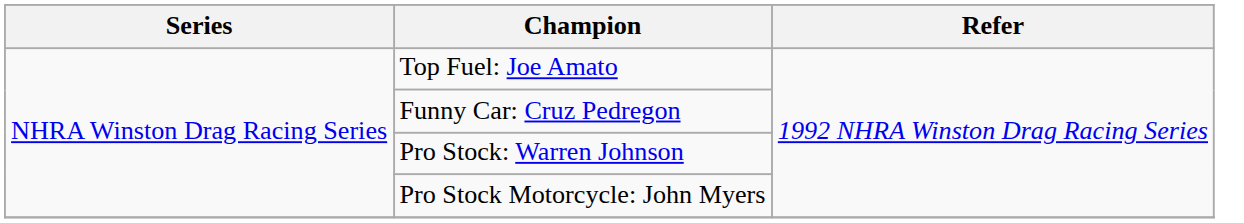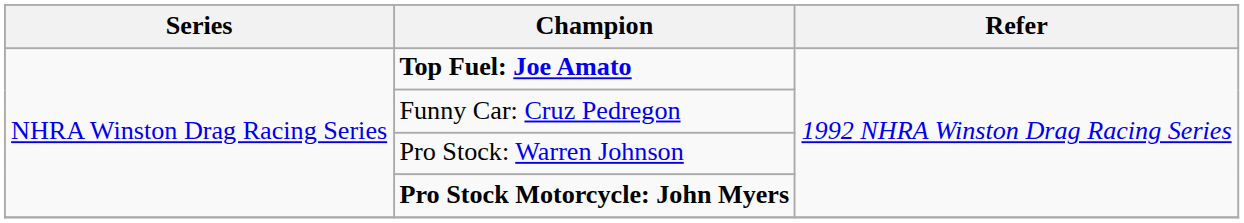(509, 68) normal -> (516, 68) bold
(582, 195) normal -> (594, 195) bold
